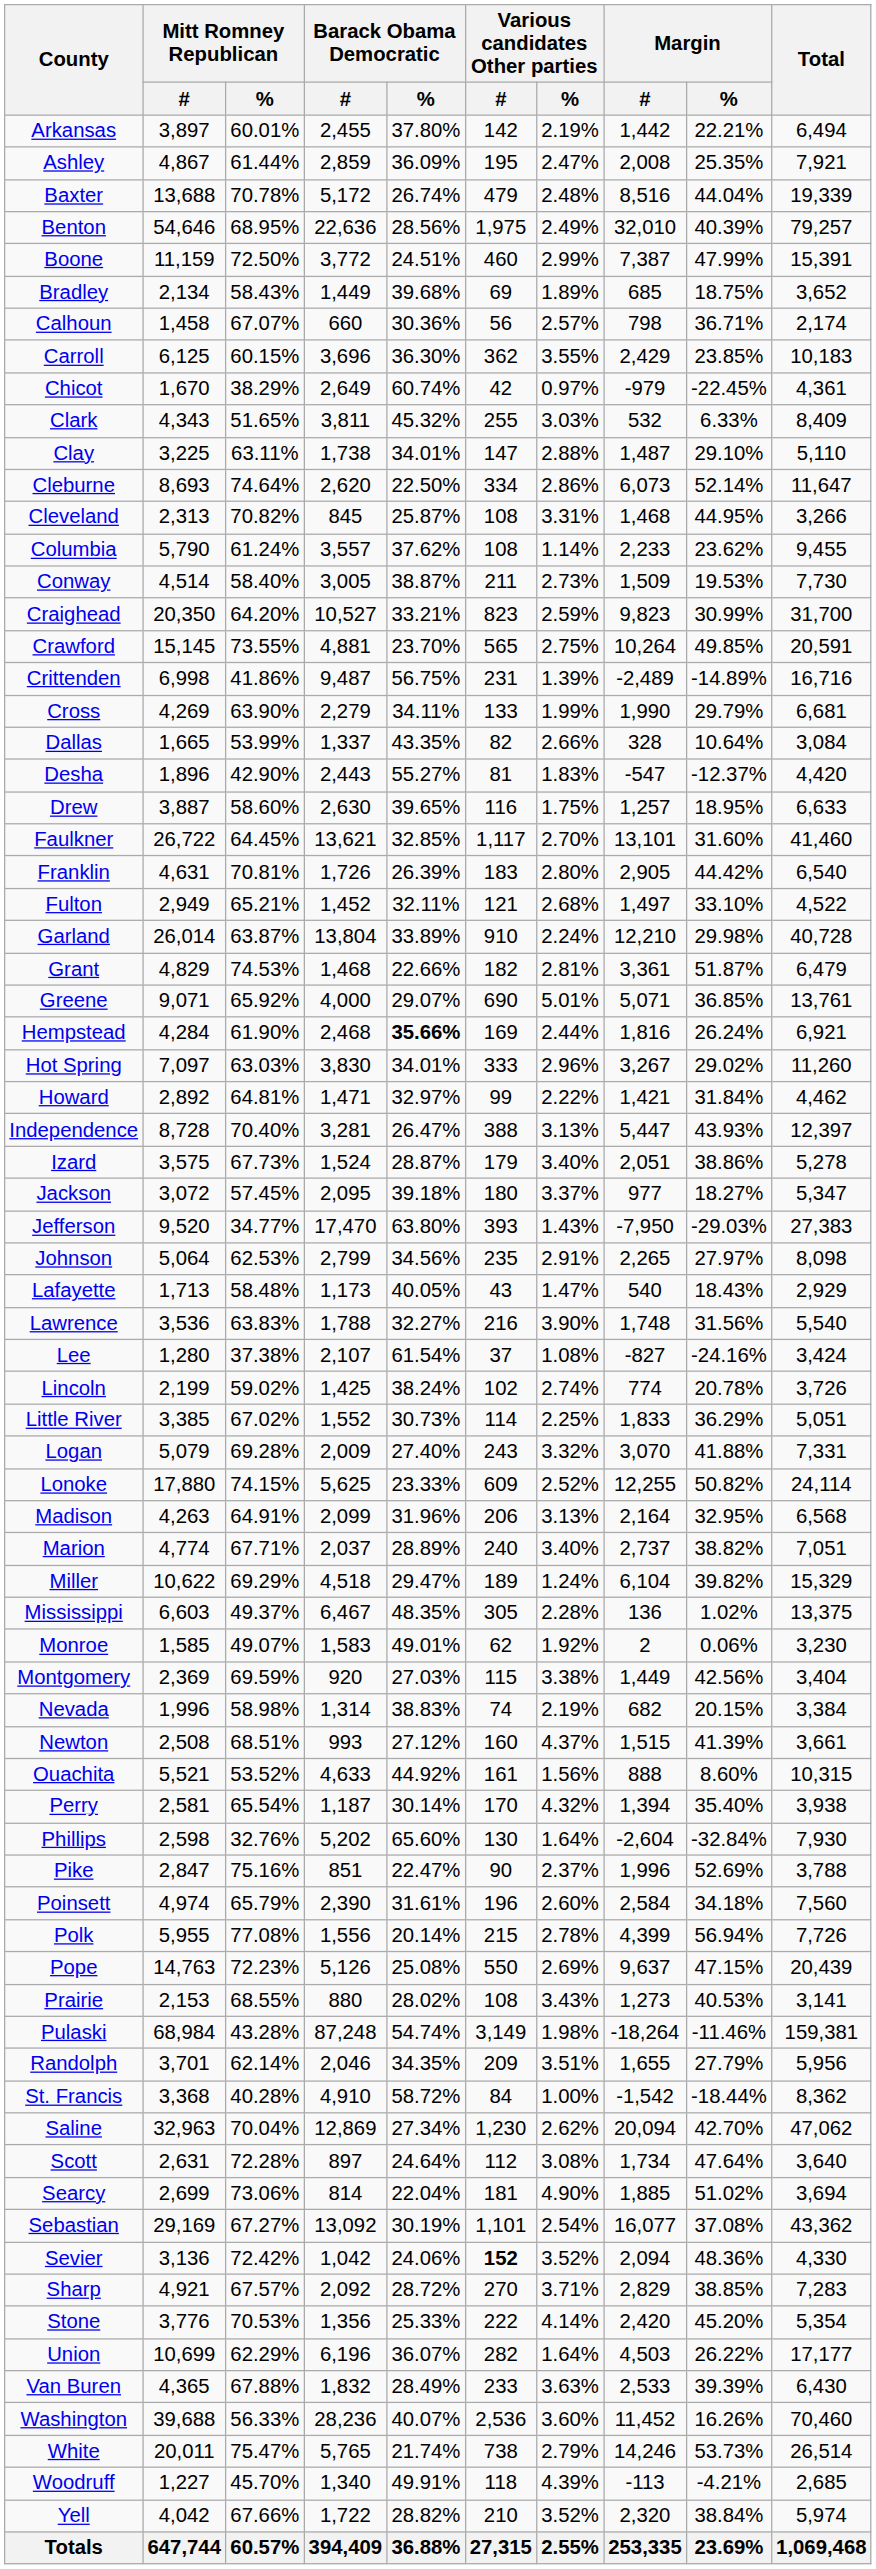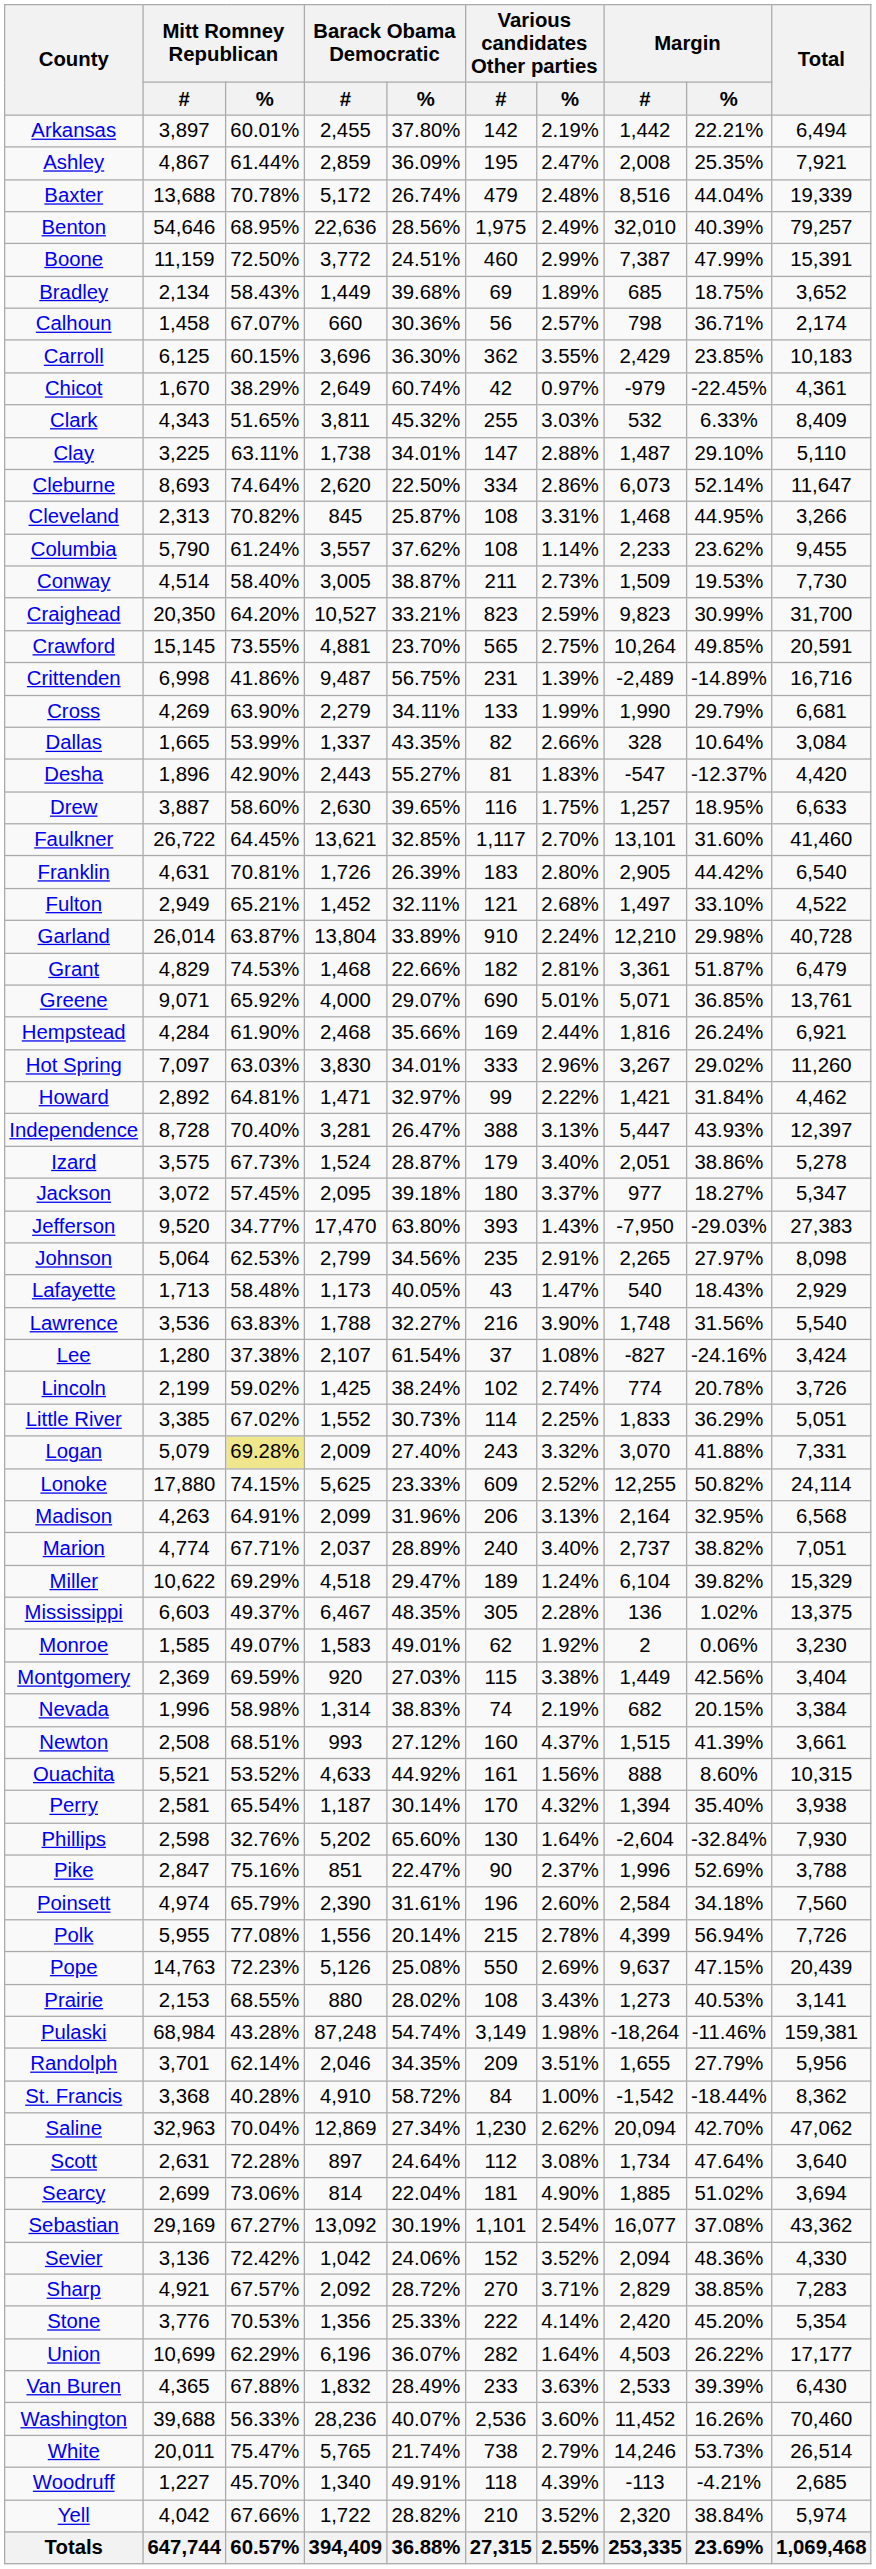(426, 1033) bold -> (426, 1033) normal
(265, 1452) no background -> (265, 1452) khaki background
(501, 2257) bold -> (501, 2257) normal
